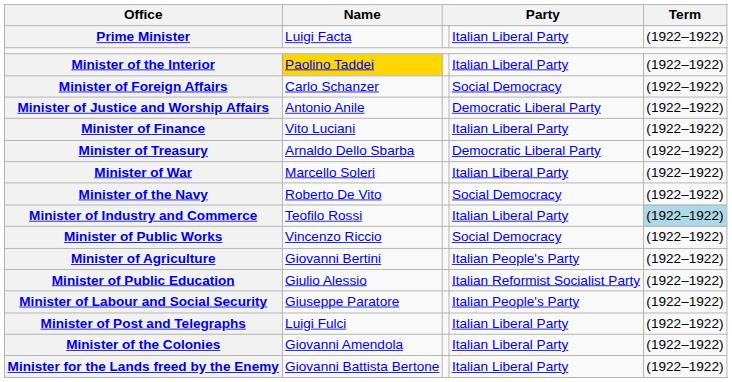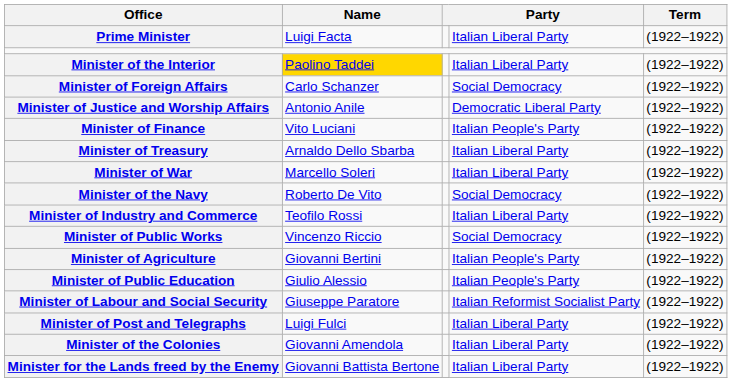(510, 129) Italian Liberal Party -> (516, 129) Italian People's Party
(526, 150) Democratic Liberal Party -> (510, 150) Italian Liberal Party
(685, 215) lightblue background -> (685, 215) no background
(546, 280) Italian Reformist Socialist Party -> (516, 280) Italian People's Party
(516, 301) Italian People's Party -> (546, 301) Italian Reformist Socialist Party
